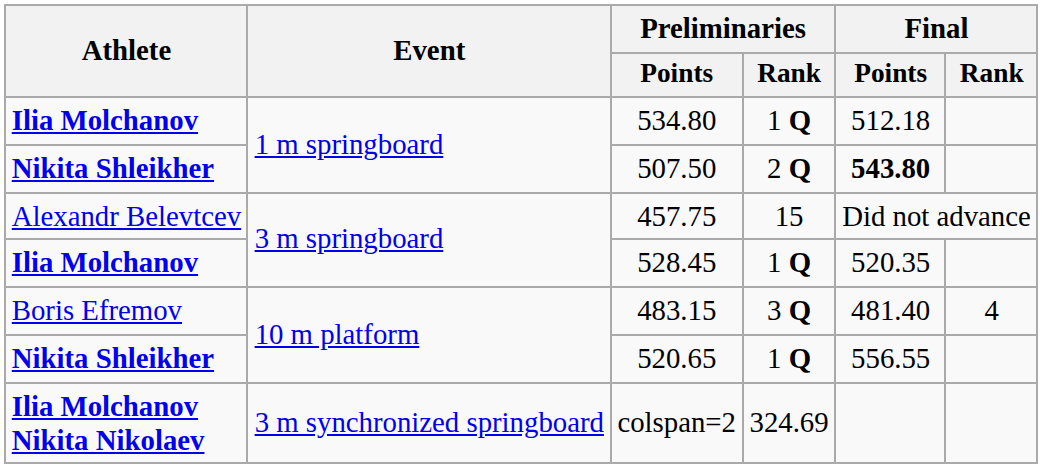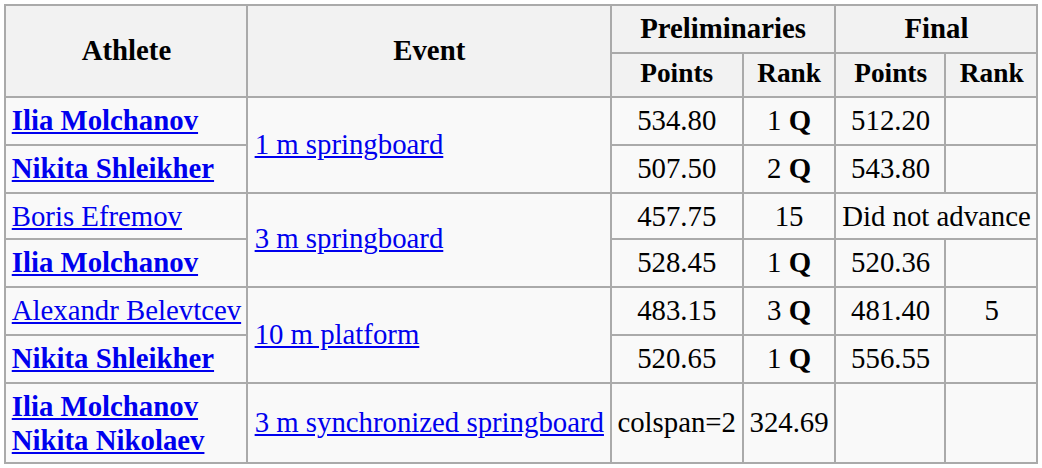(891, 121) 512.18 -> (891, 121) 512.20
(891, 168) bold -> (891, 168) normal
(126, 216) Alexandr Belevtcev -> (97, 216) Boris Efremov
(891, 263) 520.35 -> (891, 263) 520.36
(97, 311) Boris Efremov -> (126, 311) Alexandr Belevtcev
(992, 311) 4 -> (992, 311) 5
